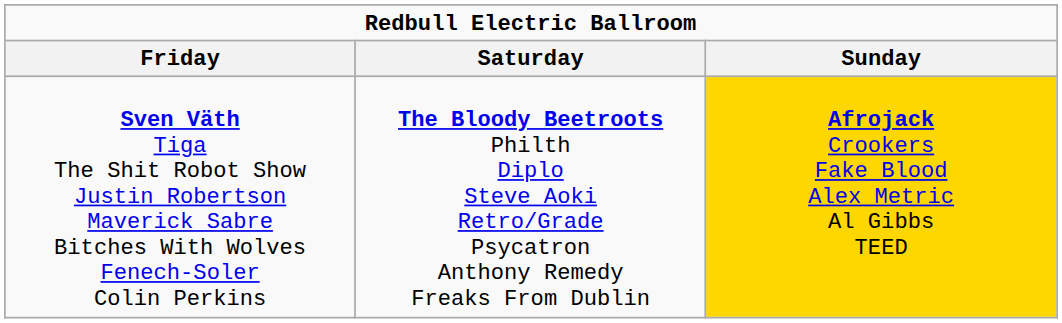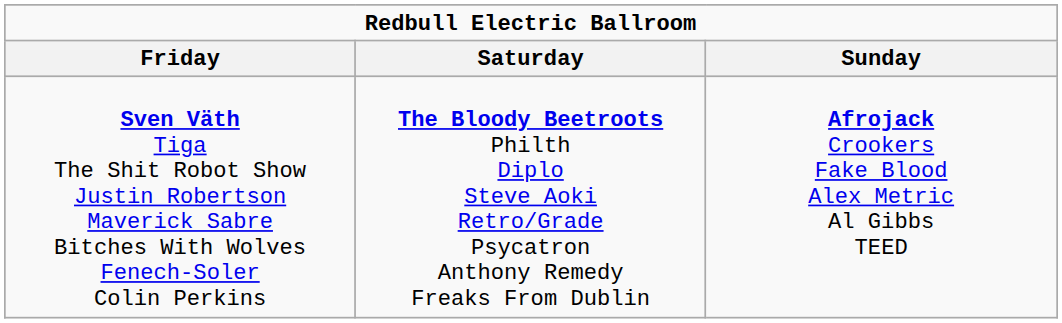(881, 184) gold background -> (881, 184) no background
